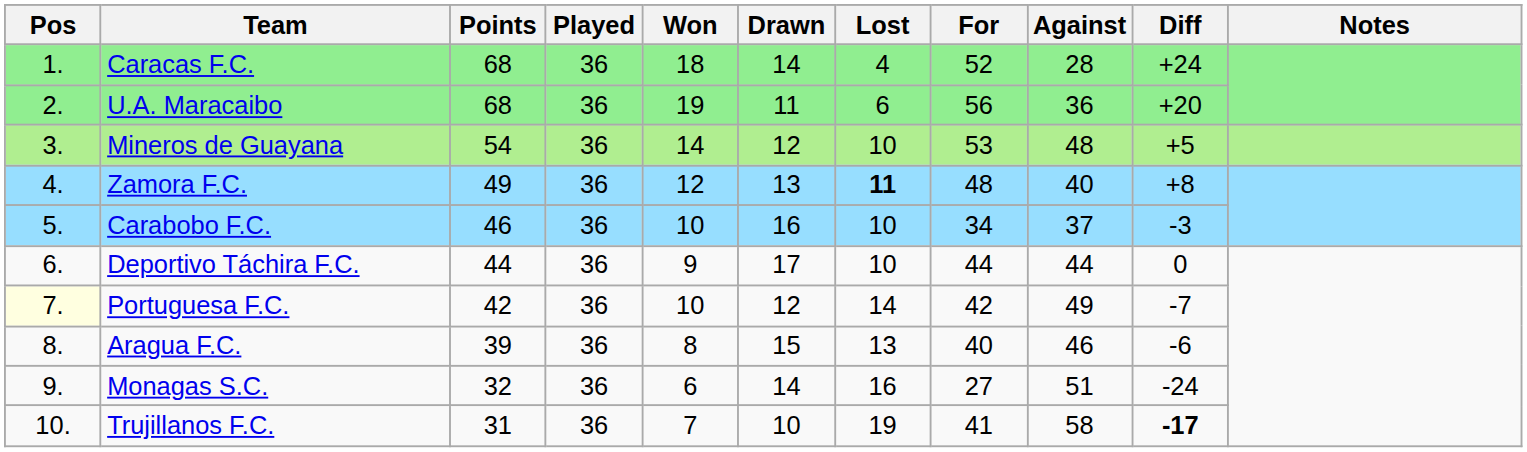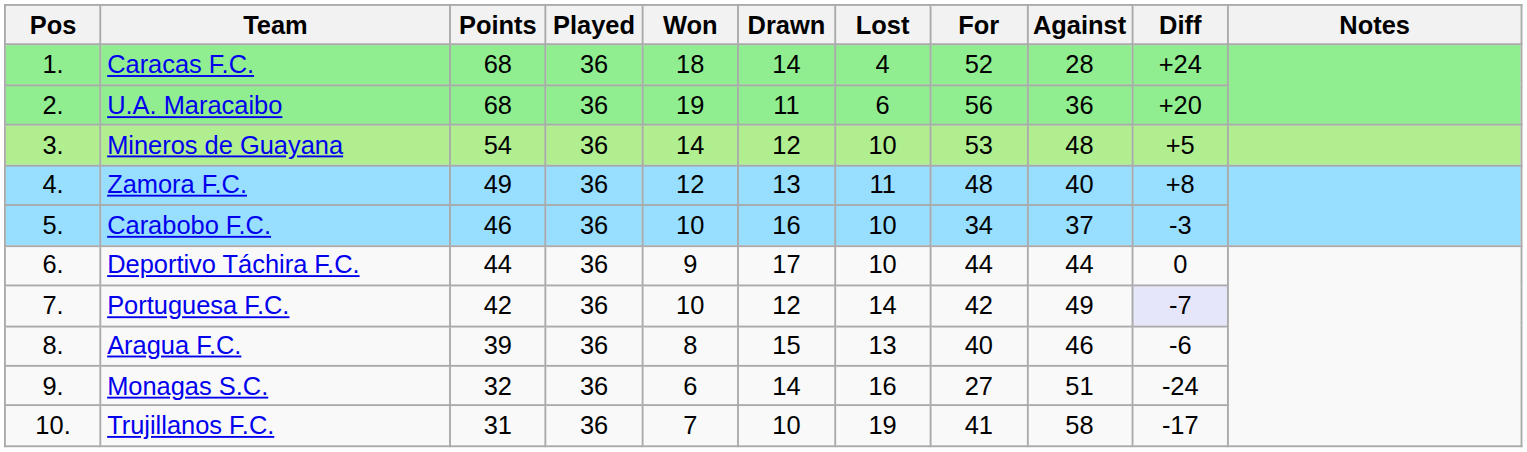(883, 185) bold -> (883, 185) normal
(53, 305) lightyellow background -> (53, 305) no background
(1180, 305) no background -> (1180, 305) lavender background
(1180, 425) bold -> (1180, 425) normal
